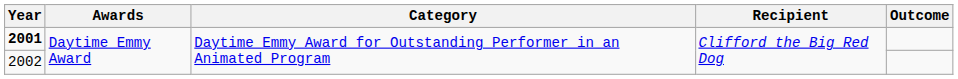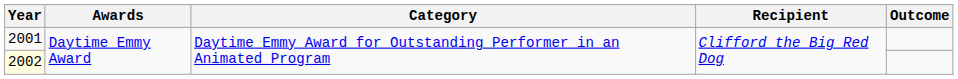(25, 39) bold -> (25, 39) normal
(25, 62) no background -> (25, 62) lightyellow background
